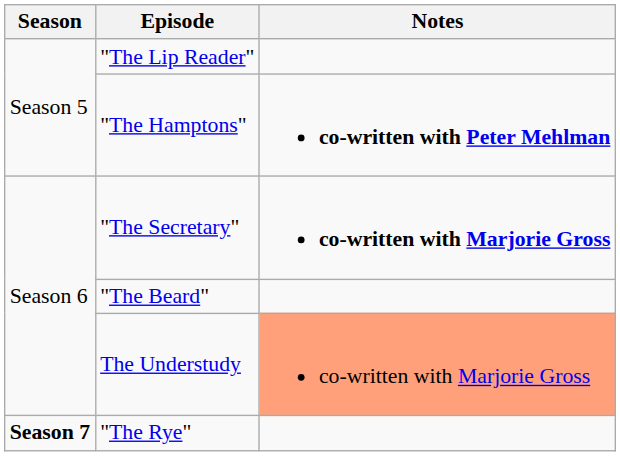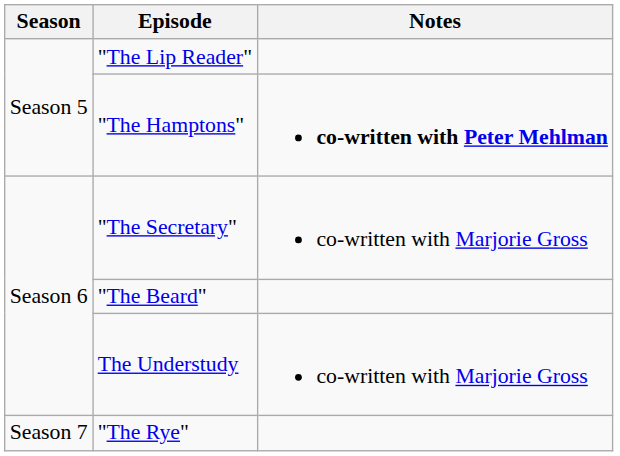(437, 240) bold -> (435, 240) normal
(437, 377) lightsalmon background -> (435, 377) no background
(50, 432) bold -> (49, 432) normal
